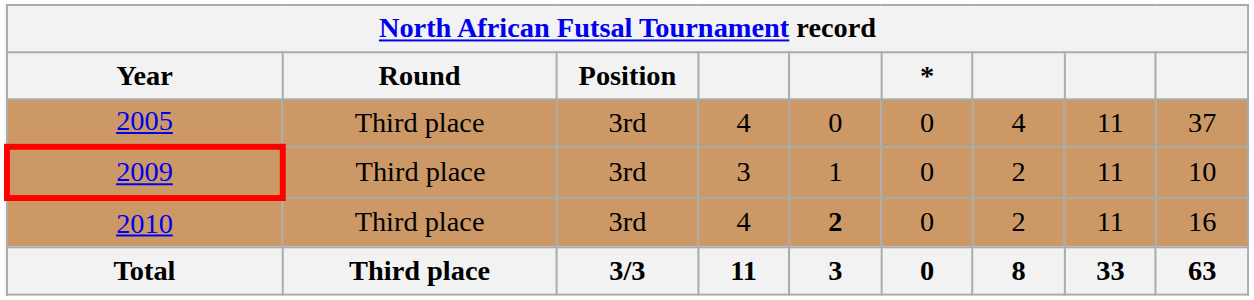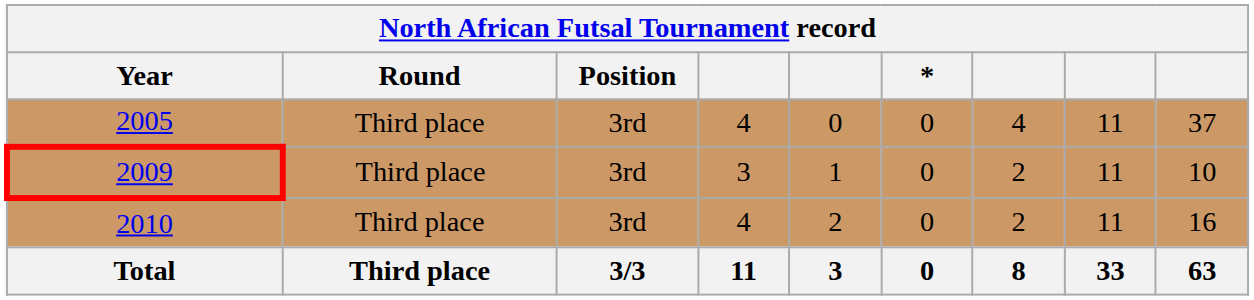(835, 222) bold -> (835, 222) normal
